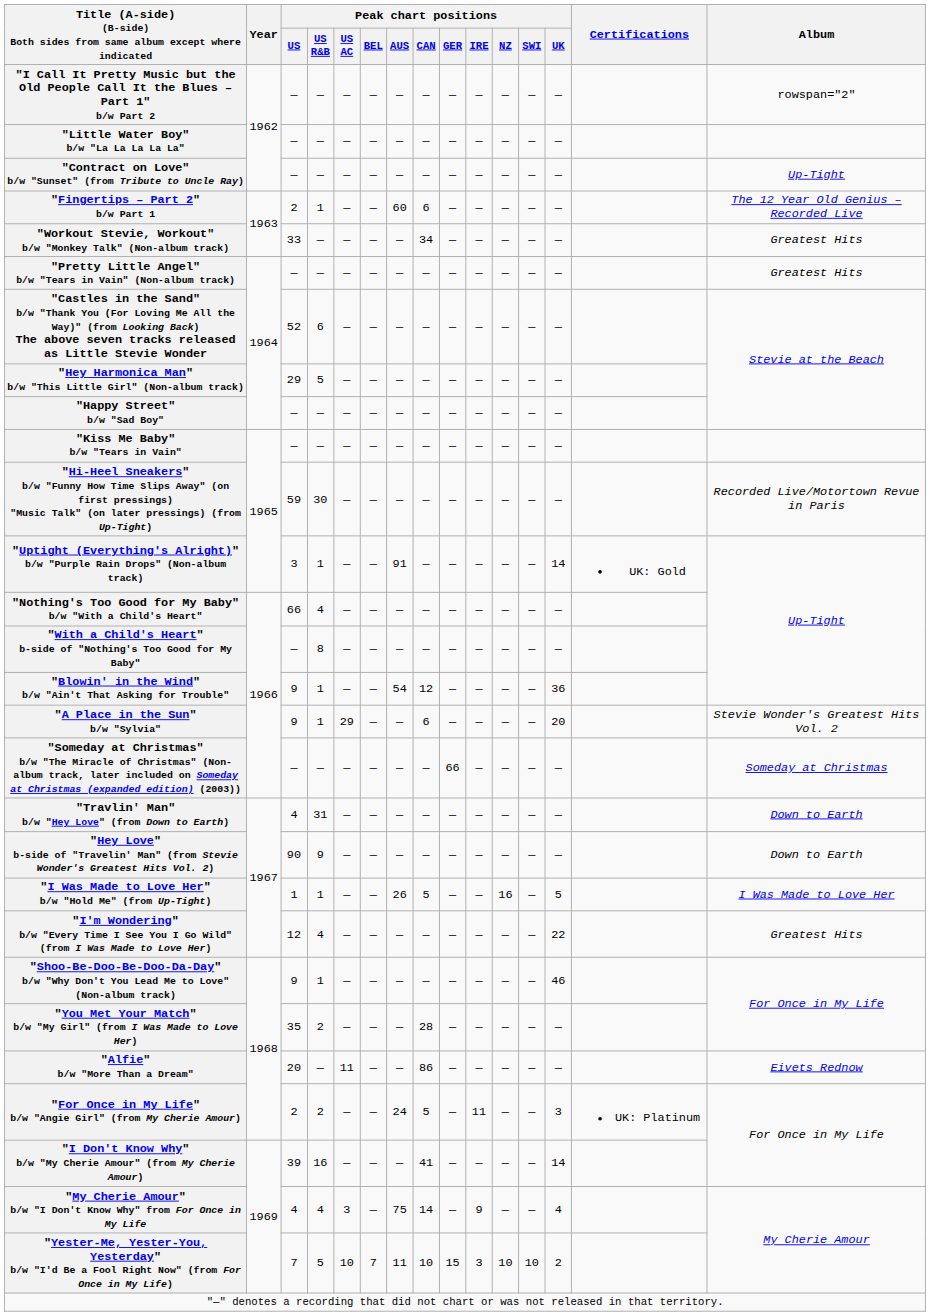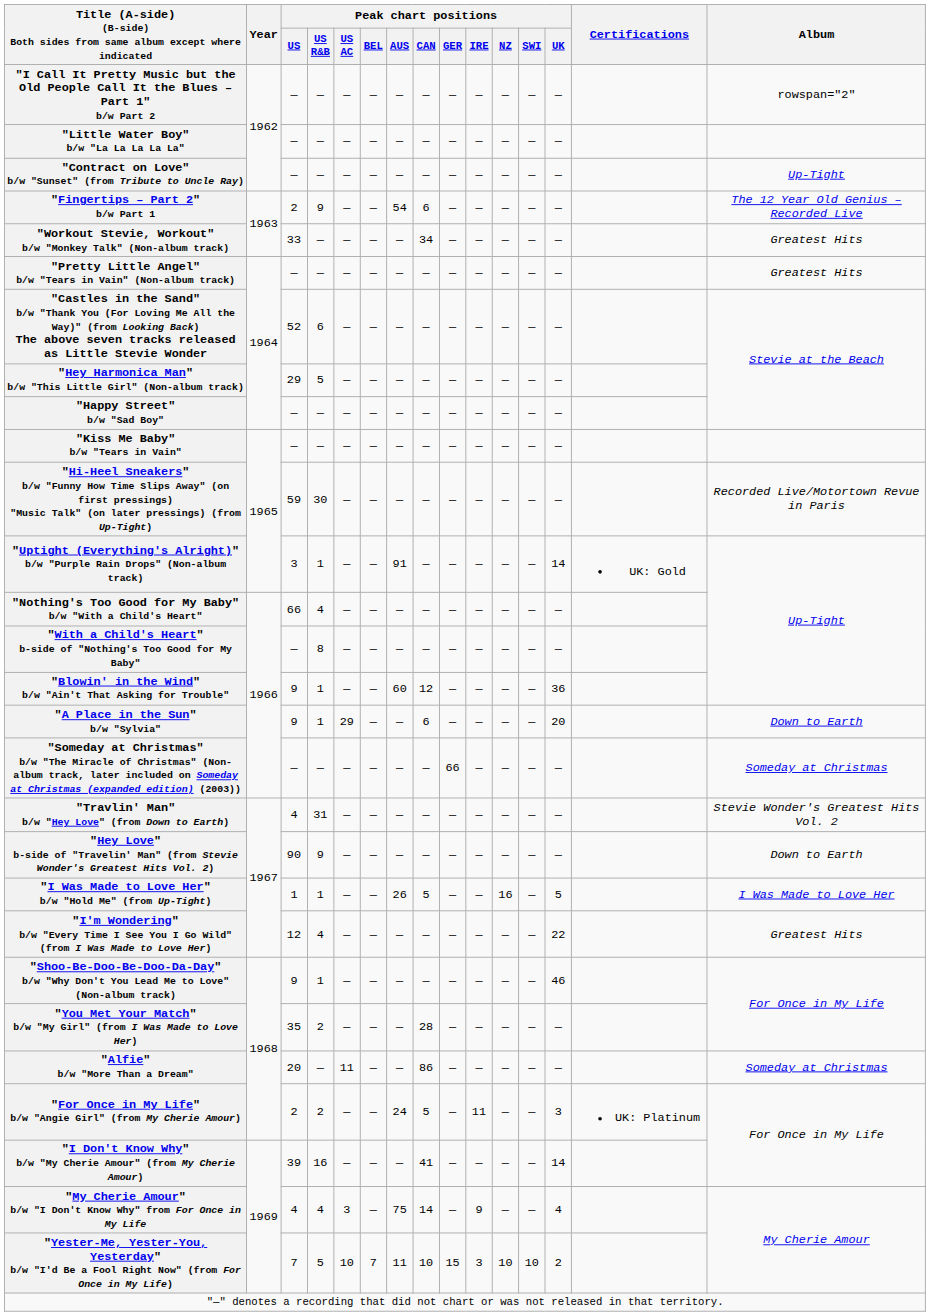(320, 207) 1 -> (320, 207) 9
(400, 207) 60 -> (400, 207) 54
(400, 689) 54 -> (400, 689) 60
(817, 722) Stevie Wonder's Greatest Hits Vol. 2 -> (817, 722) Down to Earth
(817, 815) Down to Earth -> (817, 815) Stevie Wonder's Greatest Hits Vol. 2
(817, 1067) Eivets Rednow -> (817, 1067) Someday at Christmas
